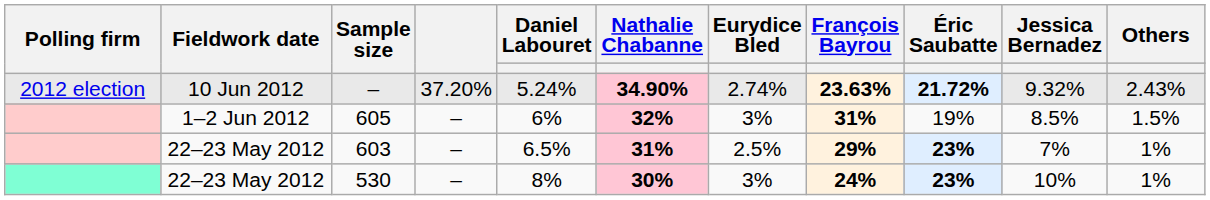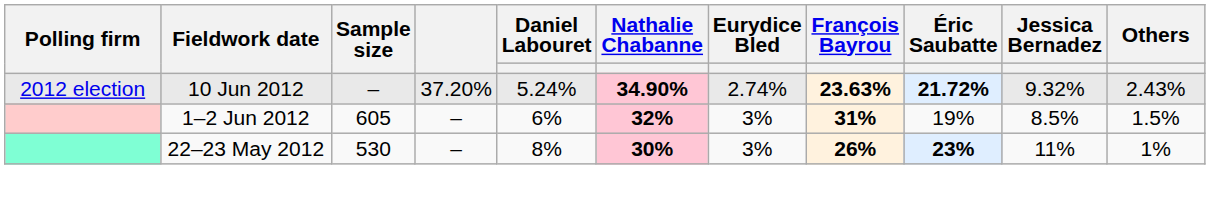- row: (373, 149)
(855, 179) 24% -> (855, 149) 26%
(1055, 179) 10% -> (1055, 149) 11%
